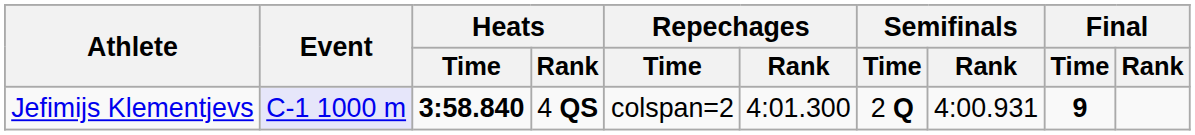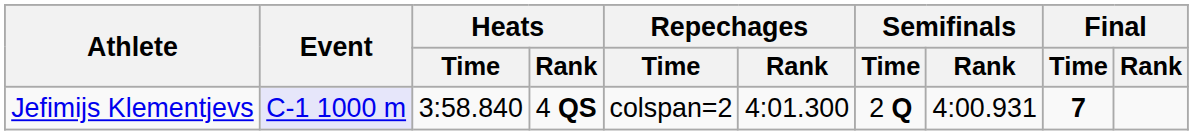(471, 109) bold -> (471, 109) normal
(1080, 109) 9 -> (1079, 109) 7
